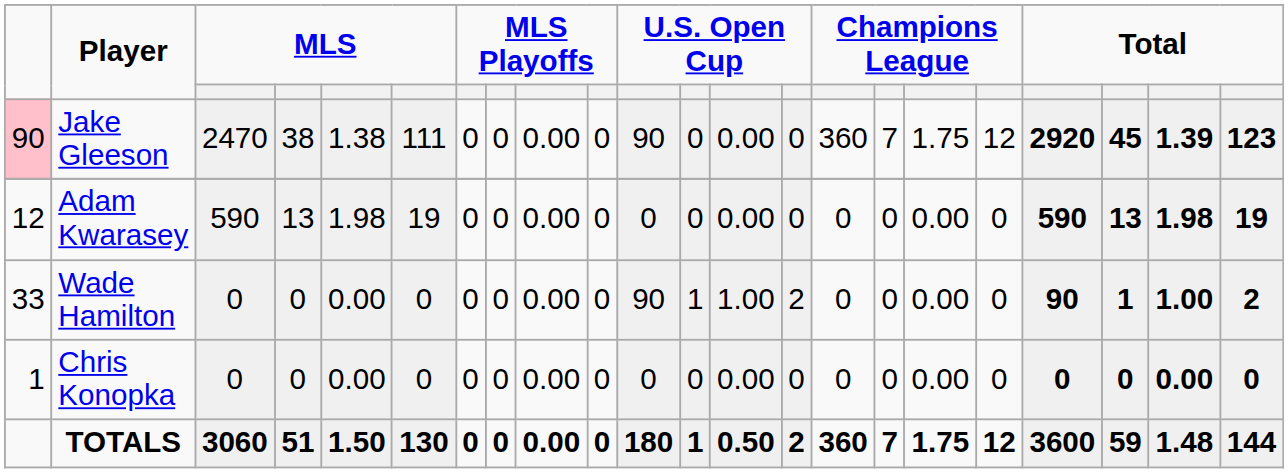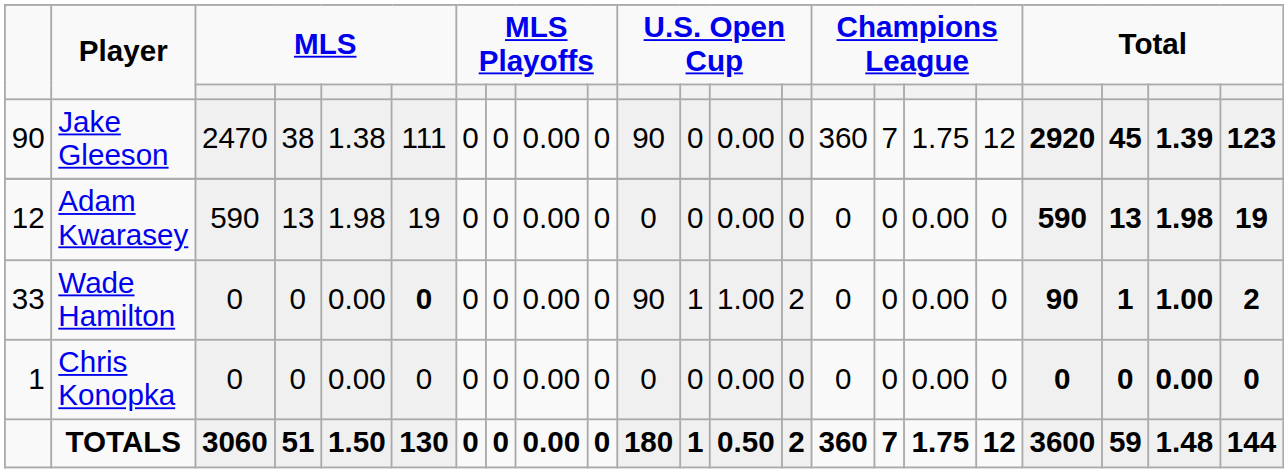(28, 138) pink background -> (28, 138) no background
(424, 298) normal -> (424, 298) bold
